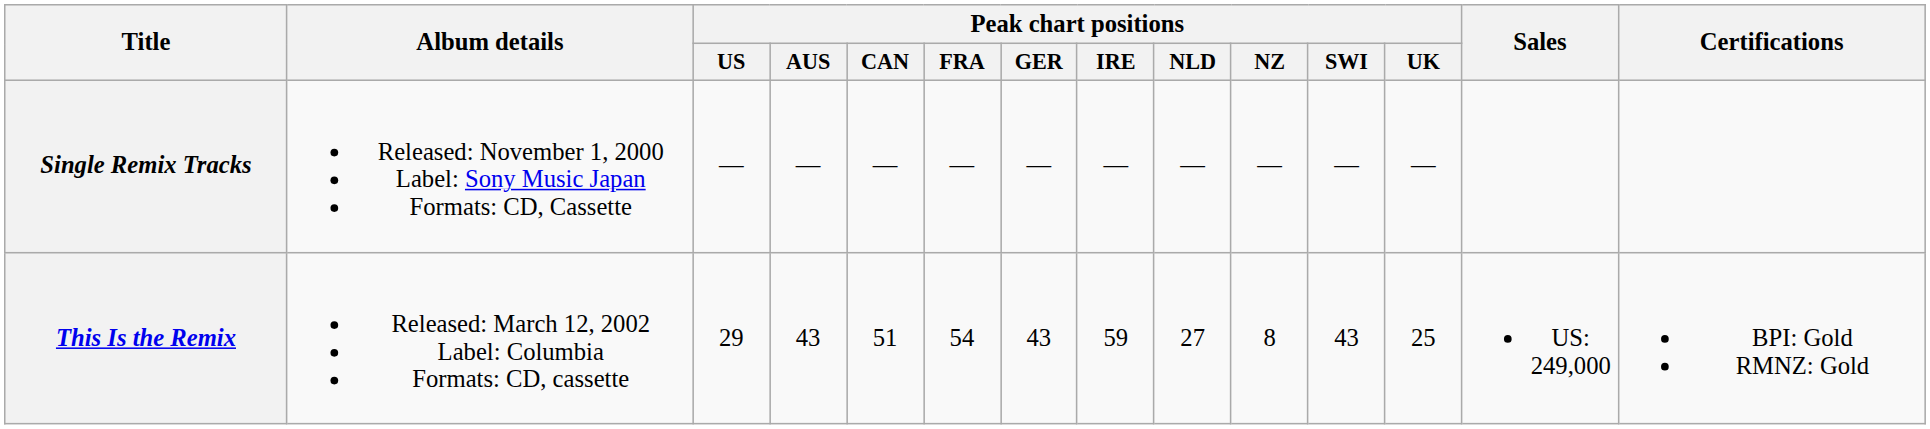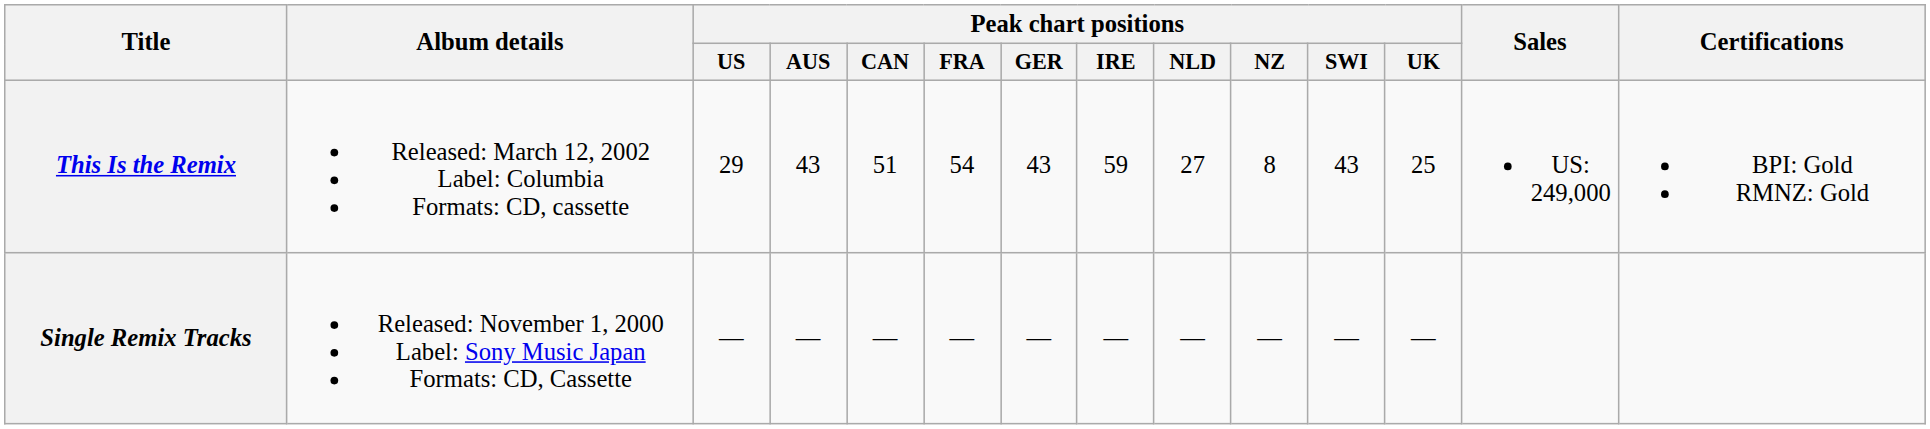rows swapped: (146, 165) <-> (146, 337)
